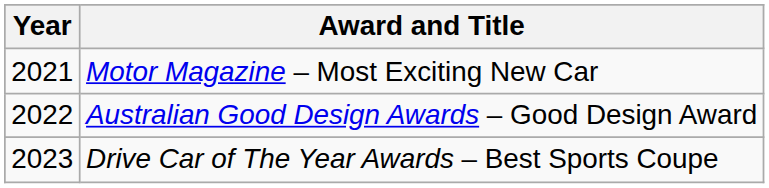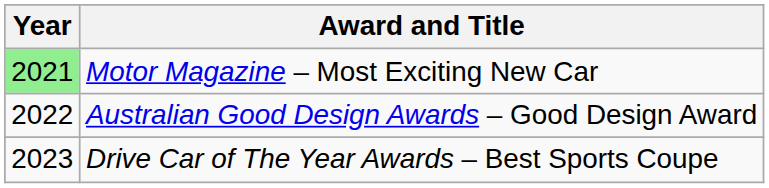(42, 70) no background -> (42, 70) lightgreen background
